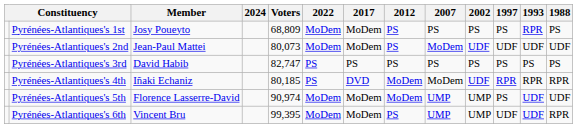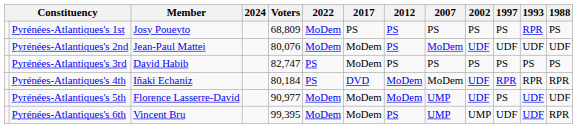(364, 30) MoDem -> (352, 30) PS
(286, 47) 80,073 -> (286, 47) 80,076
(352, 64) PS -> (364, 64) MoDem
(286, 81) 80,185 -> (286, 81) 80,184
(286, 98) 90,974 -> (286, 98) 90,977
(480, 98) UMP -> (479, 98) UDF
